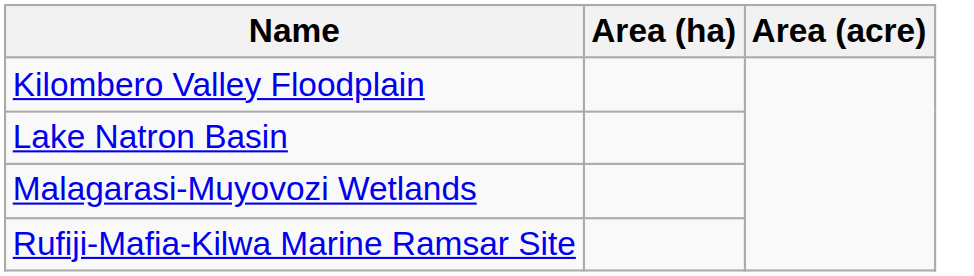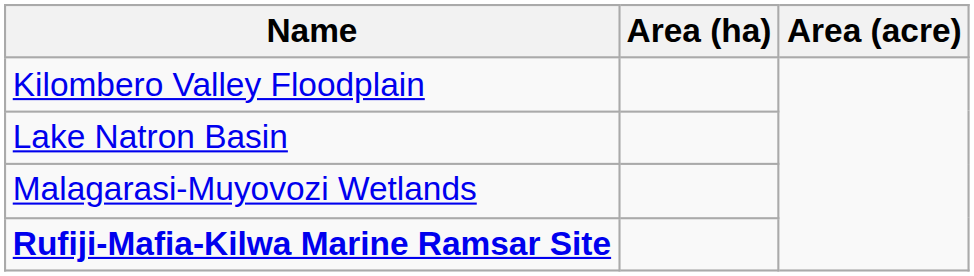(294, 243) normal -> (312, 243) bold
